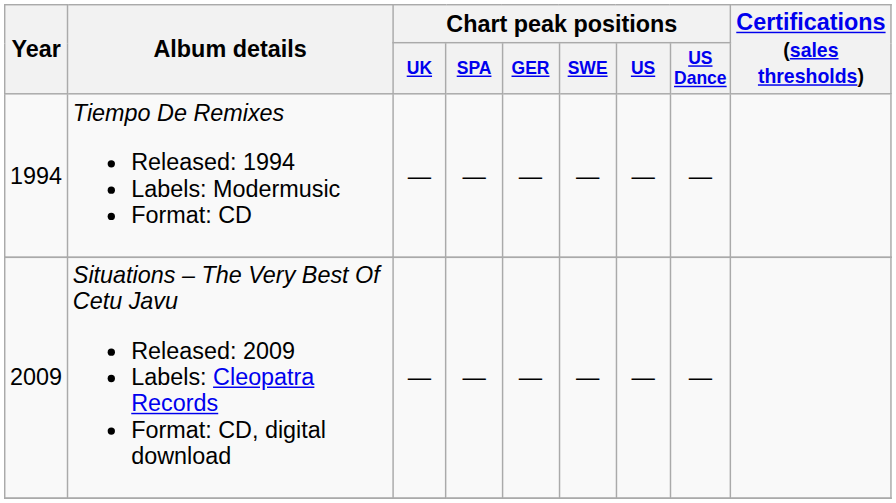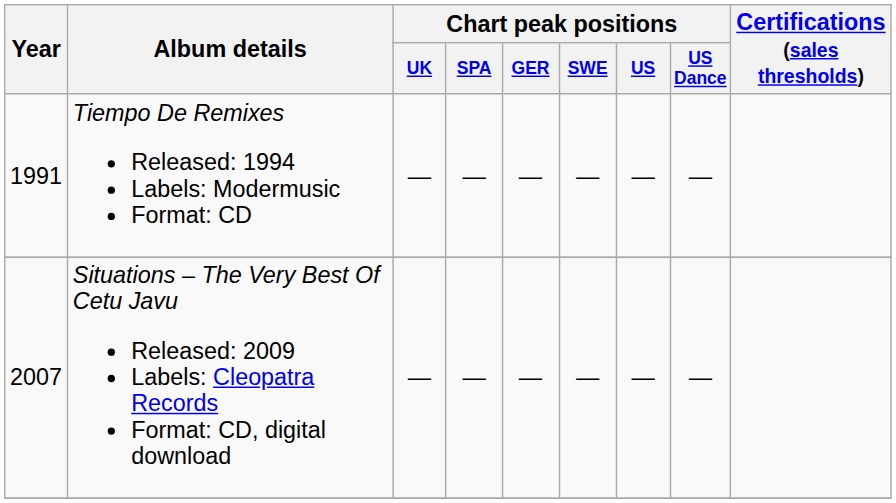(36, 175) 1994 -> (36, 175) 1991
(36, 377) 2009 -> (36, 377) 2007
